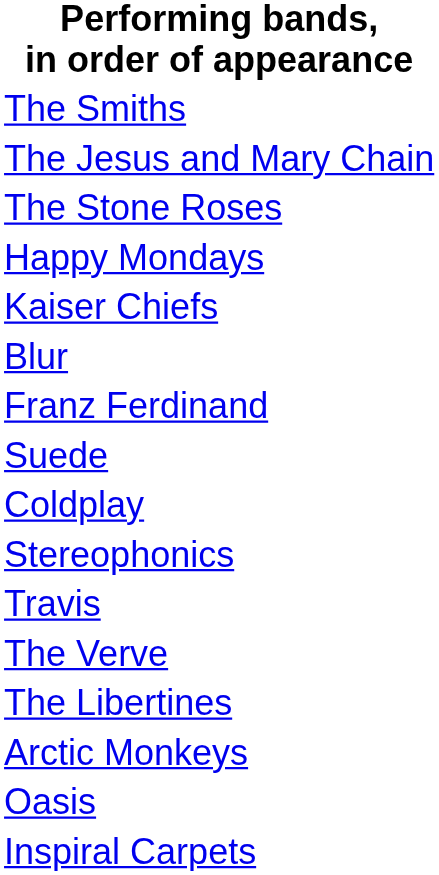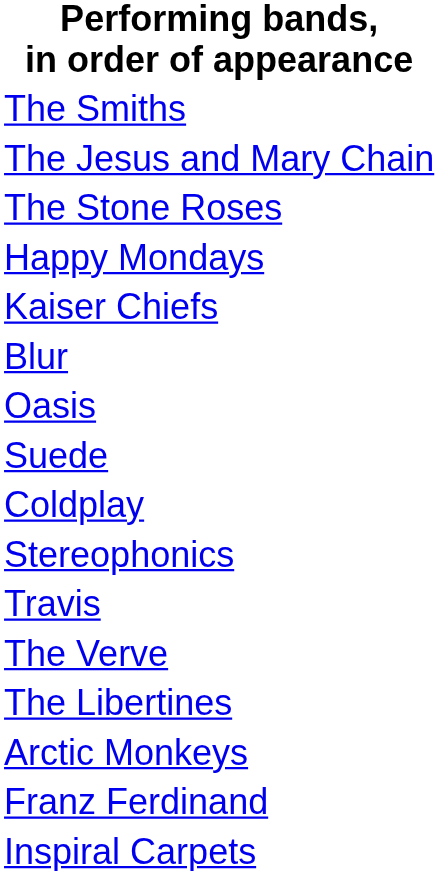(136, 406) Franz Ferdinand -> (50, 406) Oasis
(50, 802) Oasis -> (136, 802) Franz Ferdinand
